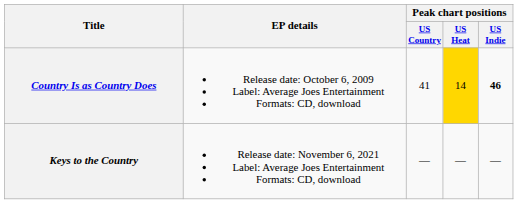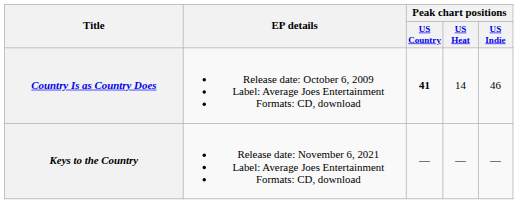(425, 85) normal -> (425, 85) bold
(461, 85) gold background -> (461, 85) no background
(495, 85) bold -> (495, 85) normal
